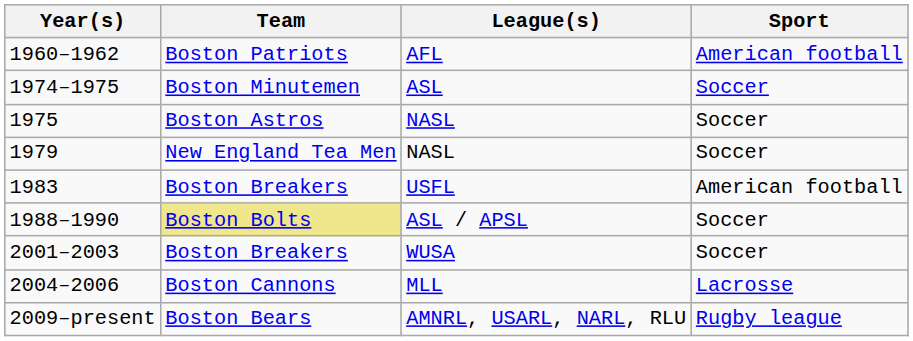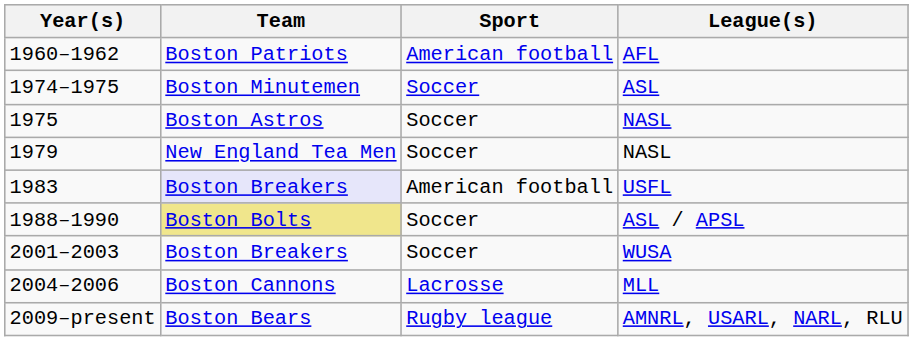columns swapped: (799, 21) <-> (546, 21)
(257, 187) no background -> (257, 187) lavender background
